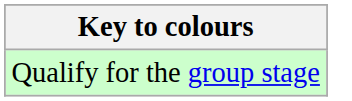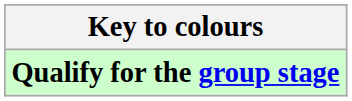(166, 72) normal -> (175, 72) bold
